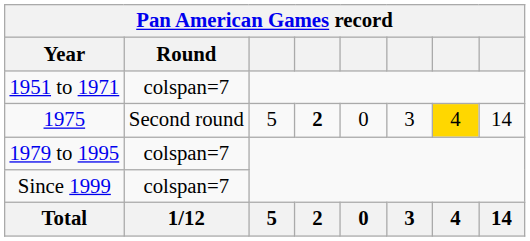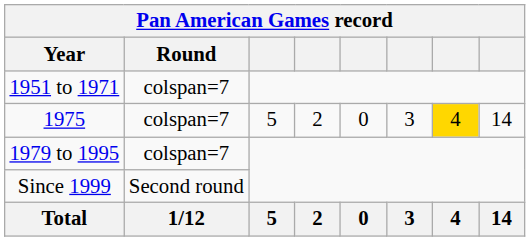(186, 119) Second round -> (186, 119) colspan=7
(318, 119) bold -> (318, 119) normal
(186, 185) colspan=7 -> (186, 185) Second round
